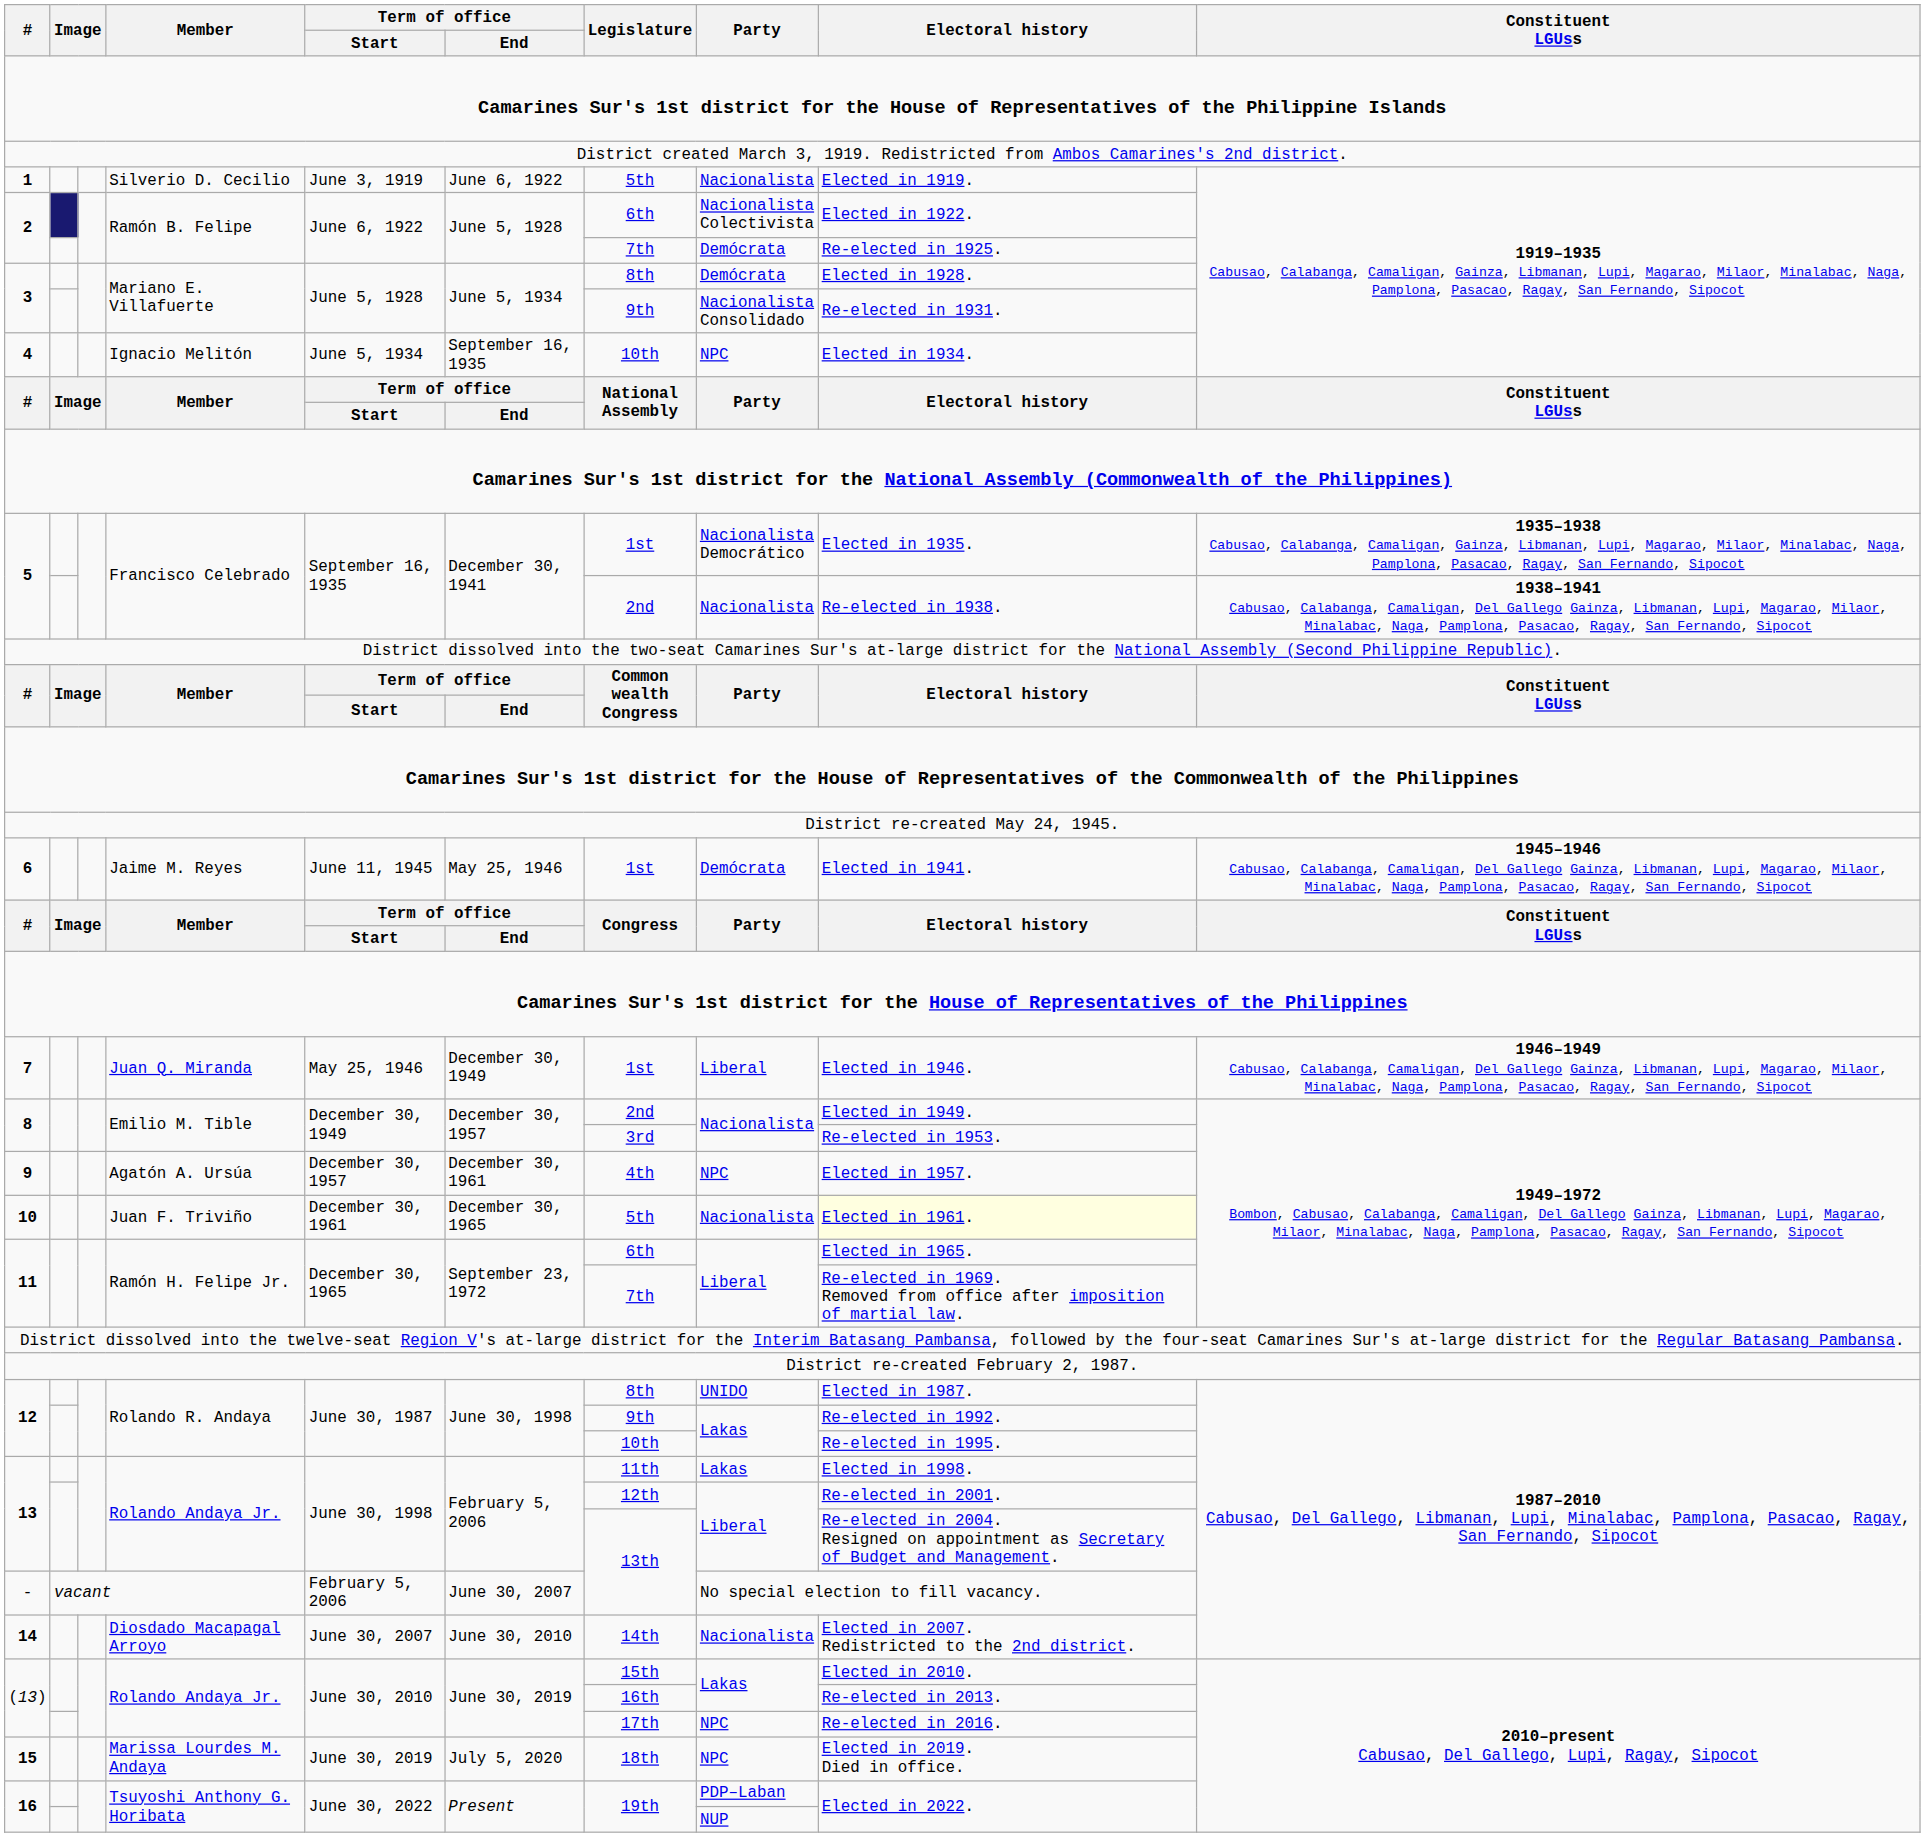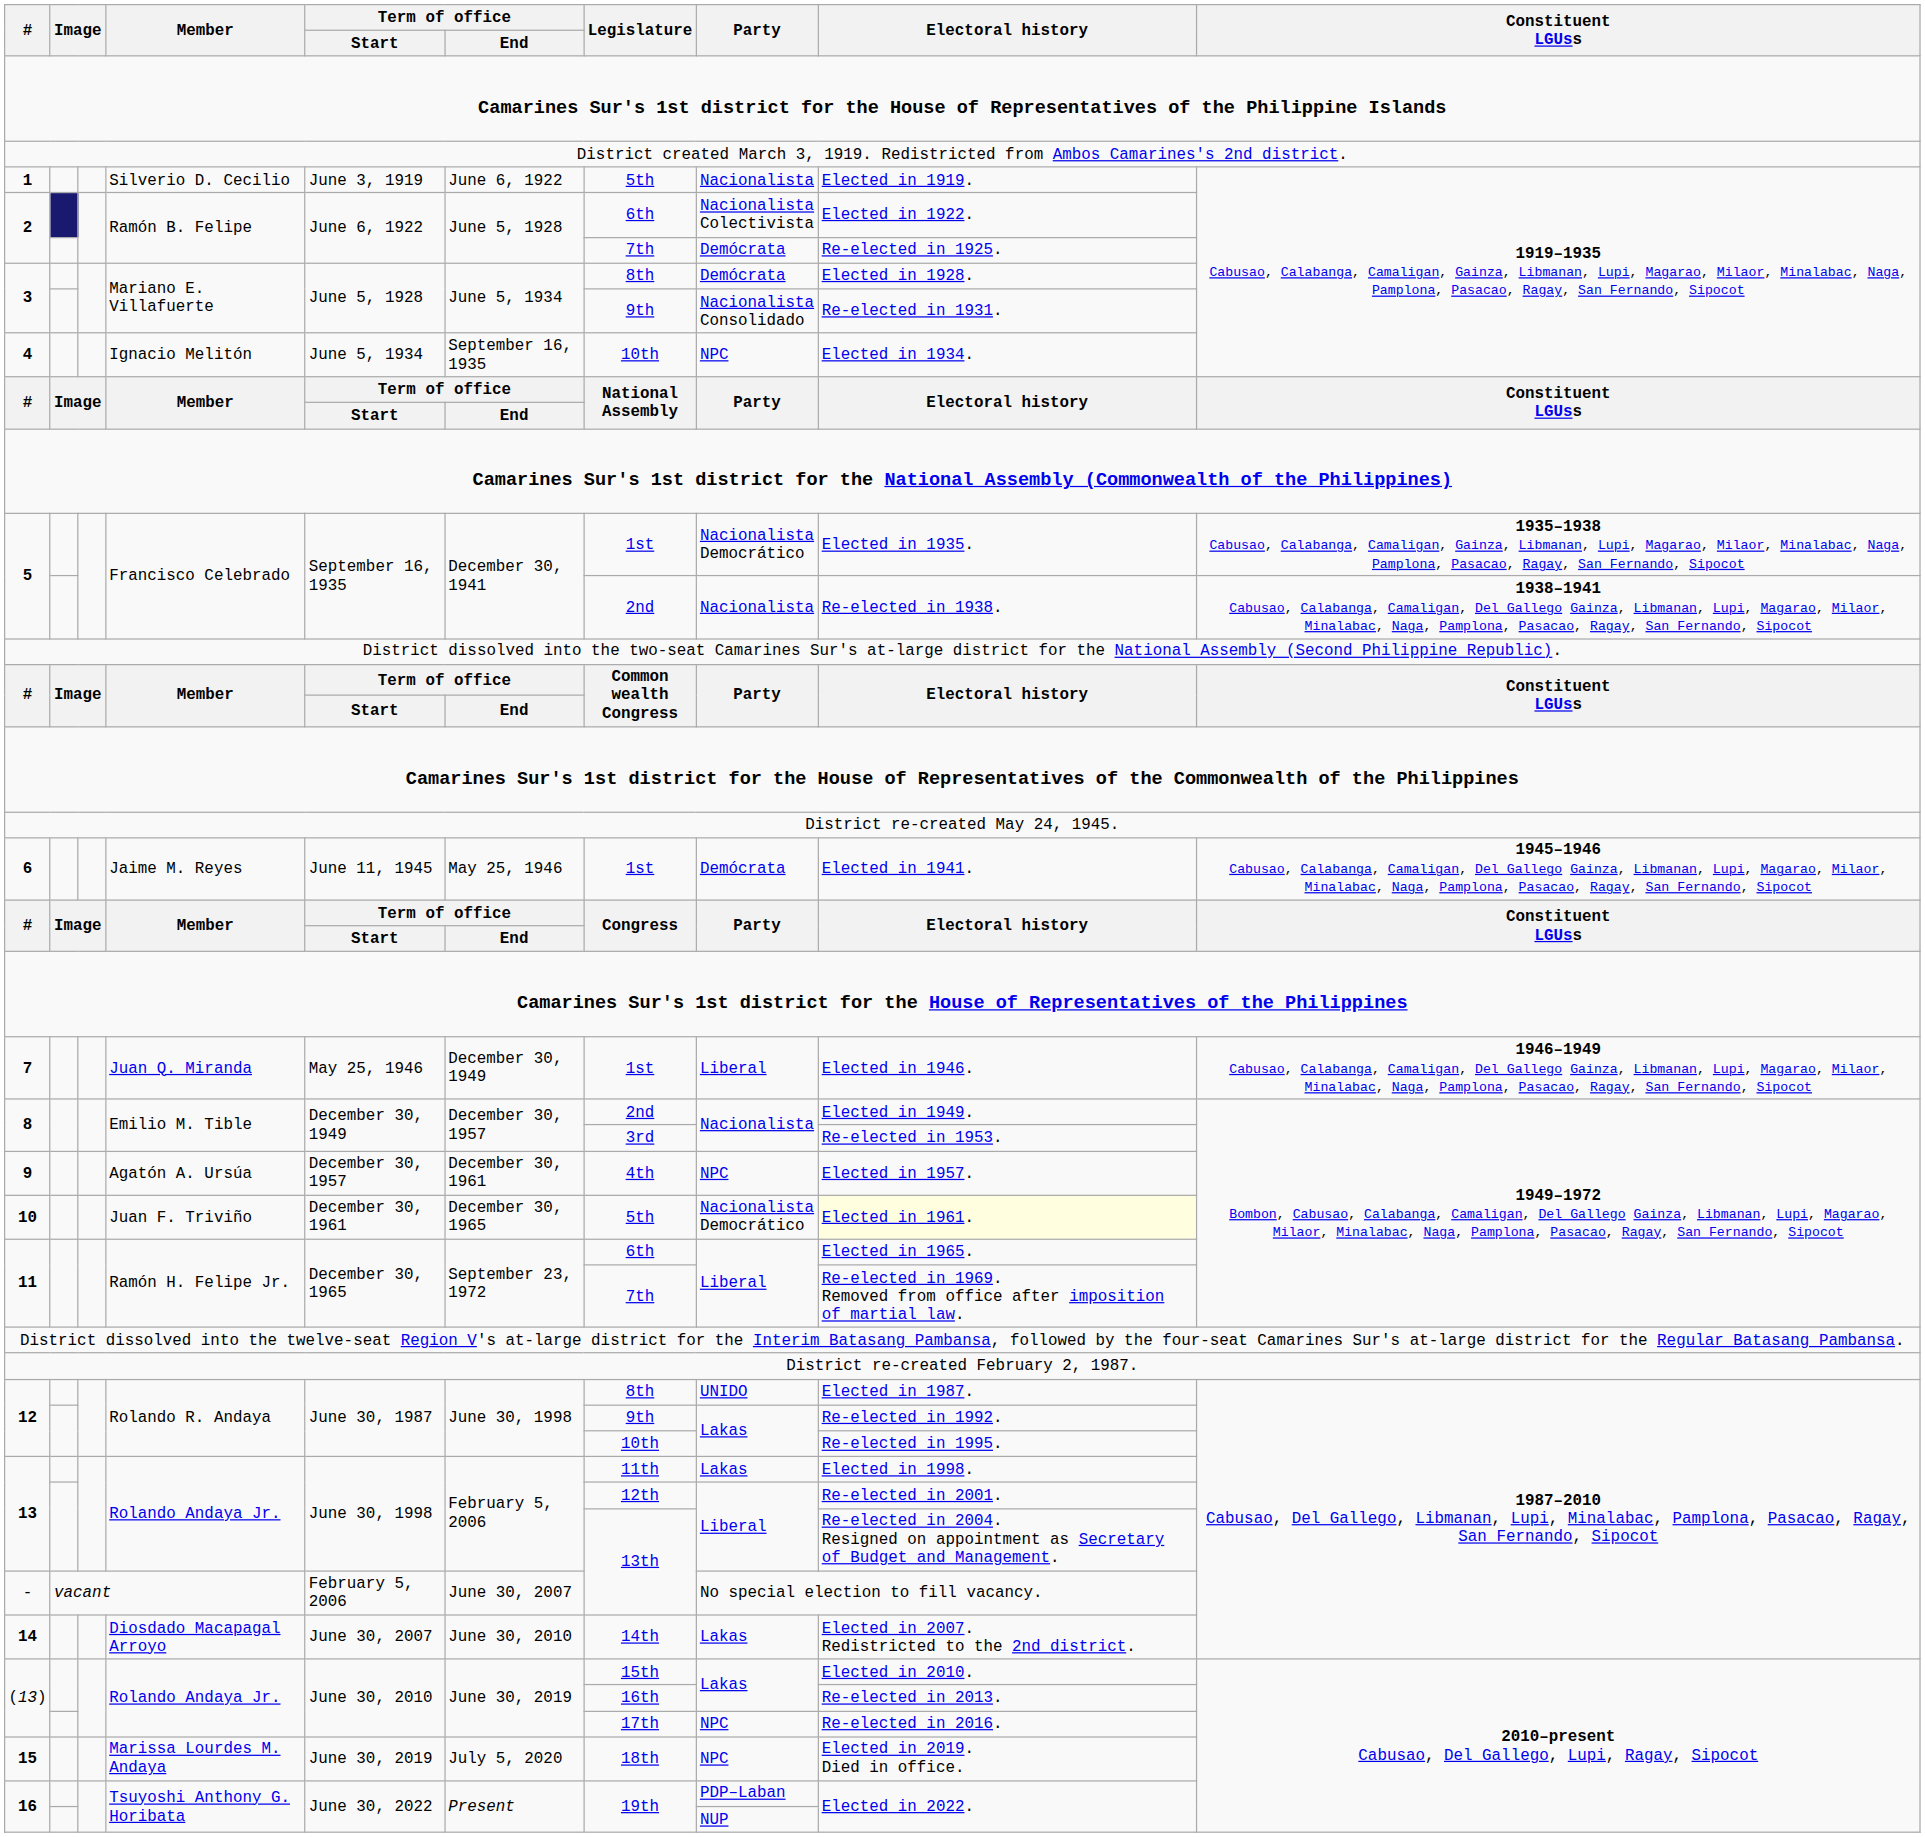(757, 1217) Nacionalista -> (757, 1217) Nacionalista Democrático
(757, 1637) Nacionalista -> (724, 1637) Lakas
